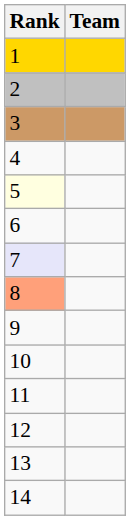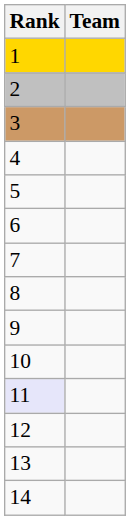(15, 191) lightyellow background -> (15, 191) no background
(15, 259) lavender background -> (15, 259) no background
(15, 293) lightsalmon background -> (15, 293) no background
(20, 395) no background -> (20, 395) lavender background
